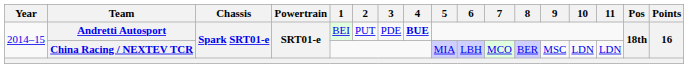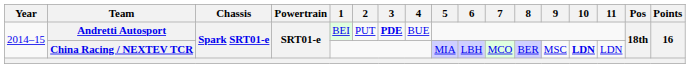(391, 31) normal -> (392, 31) bold
(418, 31) bold -> (418, 31) normal
(583, 48) normal -> (583, 48) bold
